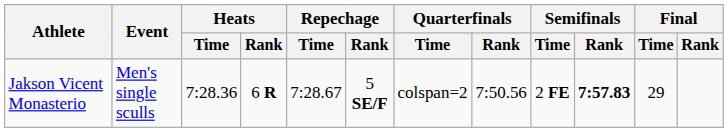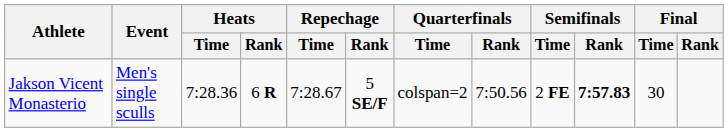(656, 93) 29 -> (656, 93) 30
